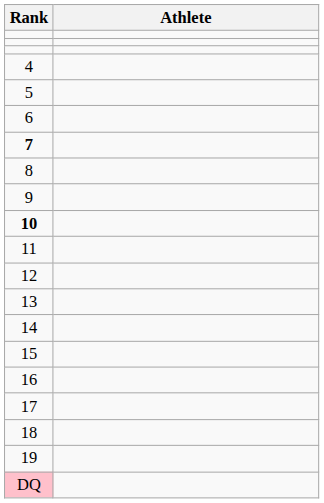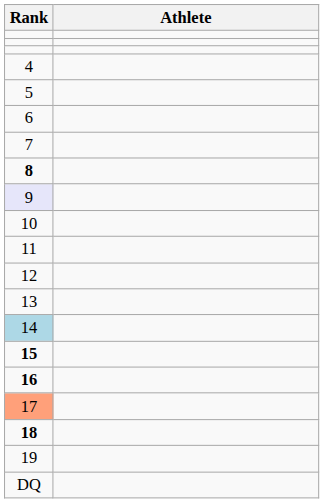(29, 144) bold -> (29, 144) normal
(29, 171) normal -> (29, 171) bold
(29, 197) no background -> (29, 197) lavender background
(29, 223) bold -> (29, 223) normal
(29, 327) no background -> (29, 327) lightblue background
(29, 353) normal -> (29, 353) bold
(29, 380) normal -> (29, 380) bold
(29, 406) no background -> (29, 406) lightsalmon background
(29, 432) normal -> (29, 432) bold
(29, 484) pink background -> (29, 484) no background
